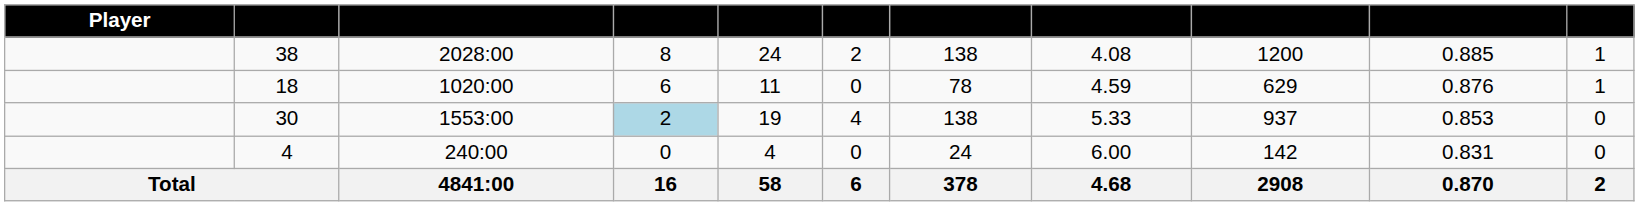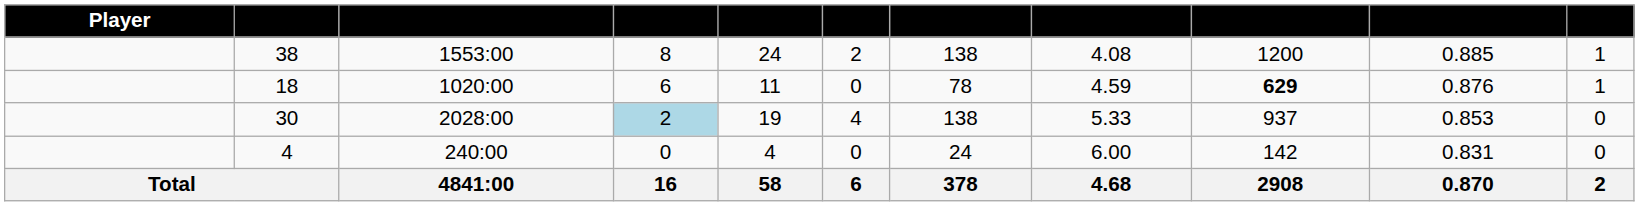(476, 53) 2028:00 -> (476, 53) 1553:00
(1280, 86) normal -> (1280, 86) bold
(476, 119) 1553:00 -> (476, 119) 2028:00
